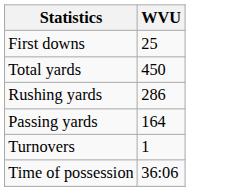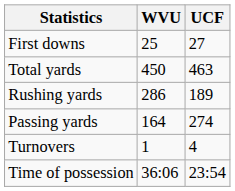+ column: (207, 17)
